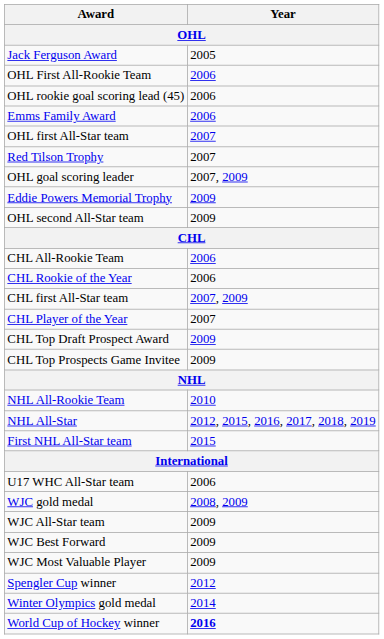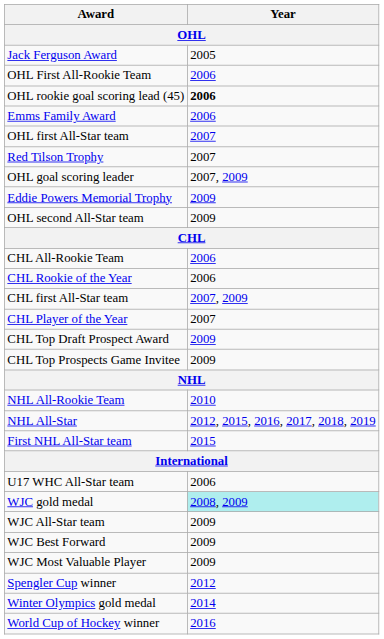(203, 95) normal -> (203, 95) bold
(219, 501) no background -> (219, 501) paleturquoise background
(203, 623) bold -> (203, 623) normal
